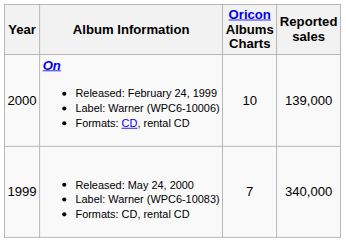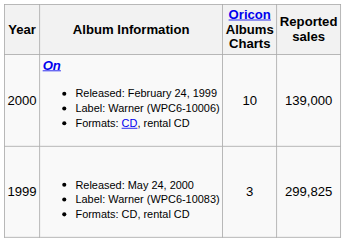(250, 191) 7 -> (250, 191) 3
(309, 191) 340,000 -> (309, 191) 299,825
